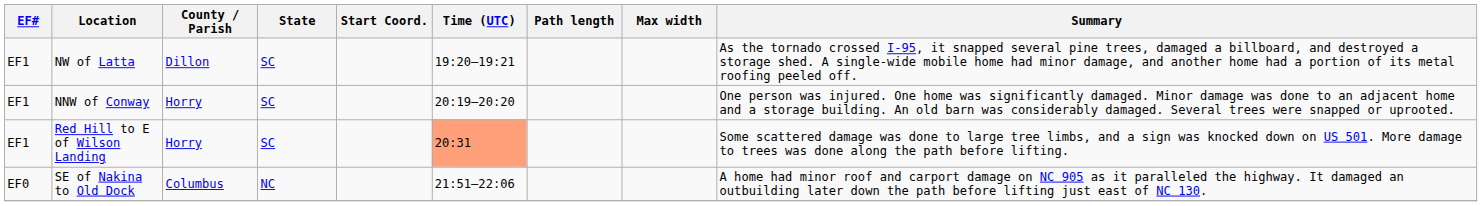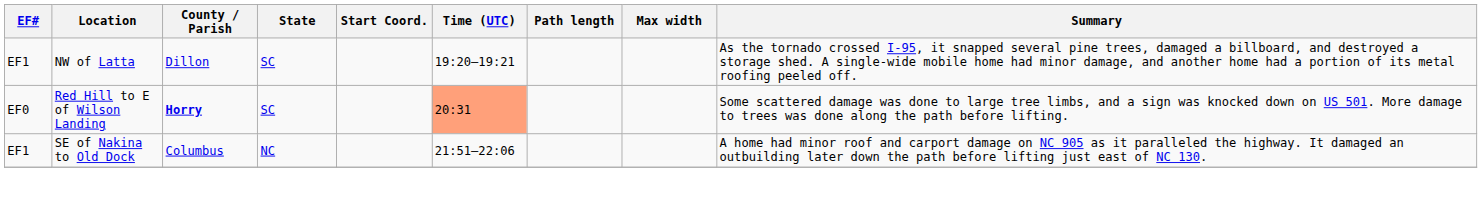- row: (102, 103)
(18, 143) EF1 -> (18, 110) EF0
(184, 143) normal -> (184, 110) bold
(18, 184) EF0 -> (18, 150) EF1
